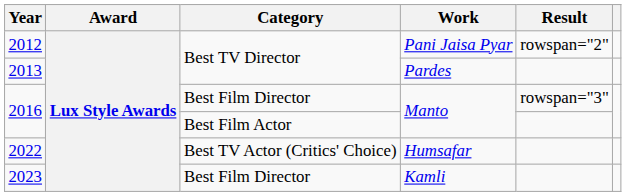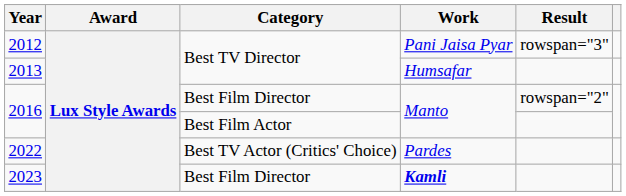(564, 44) rowspan="2" -> (564, 44) rowspan="3"
(428, 71) Pardes -> (438, 71) Humsafar
(564, 97) rowspan="3" -> (564, 97) rowspan="2"
(438, 151) Humsafar -> (428, 151) Pardes
(425, 177) normal -> (425, 177) bold
